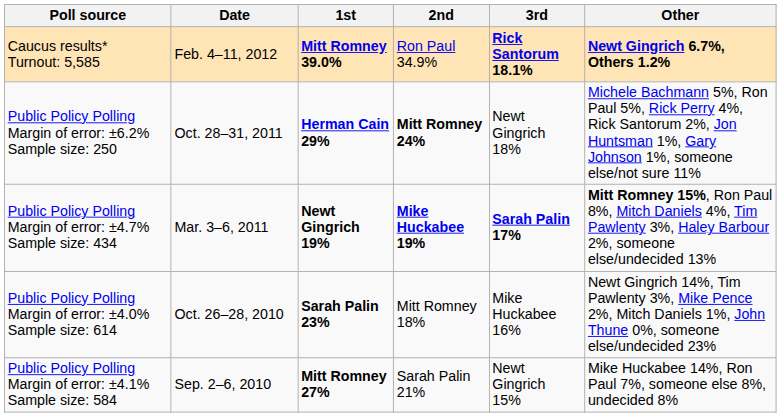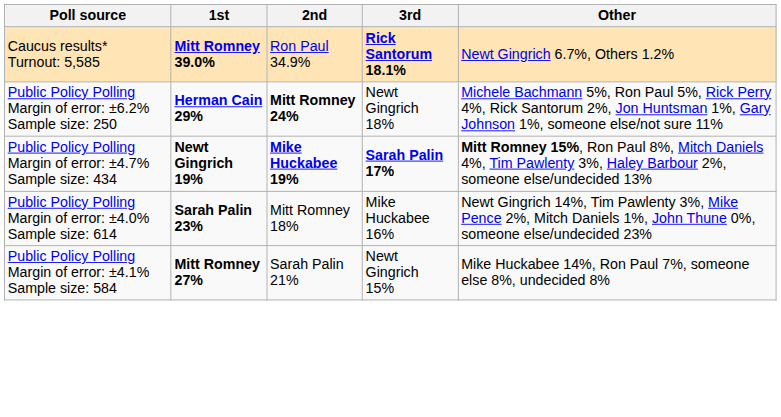- column: (235, 15)
(656, 54) bold -> (568, 54) normal
